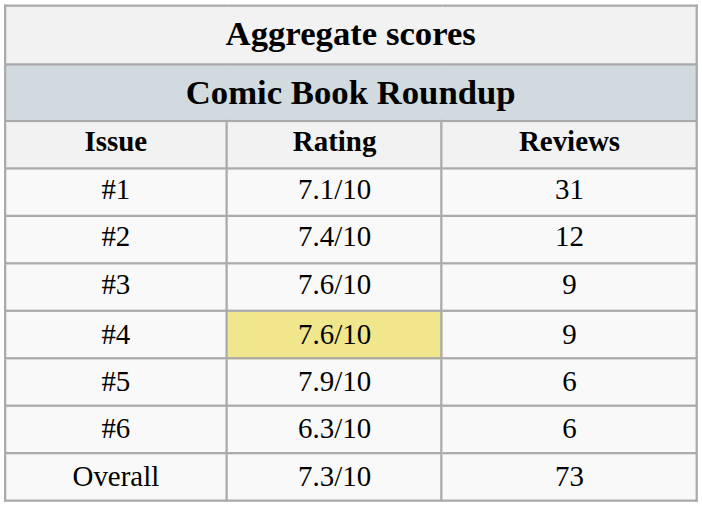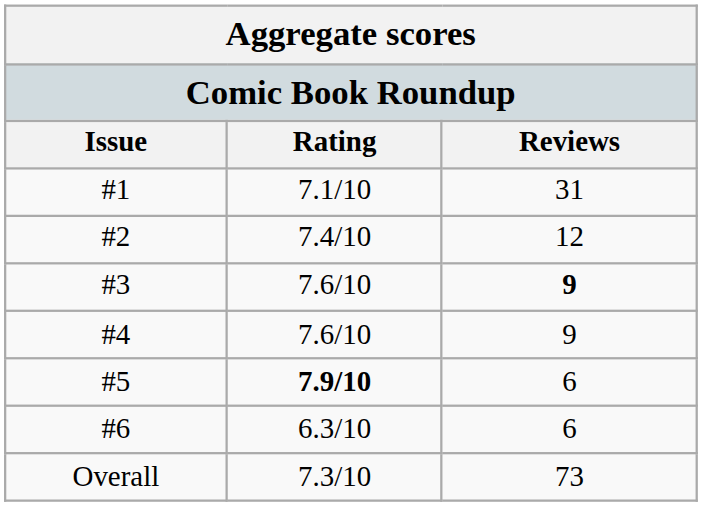(570, 286) normal -> (570, 286) bold
(335, 334) khaki background -> (335, 334) no background
(335, 381) normal -> (335, 381) bold
